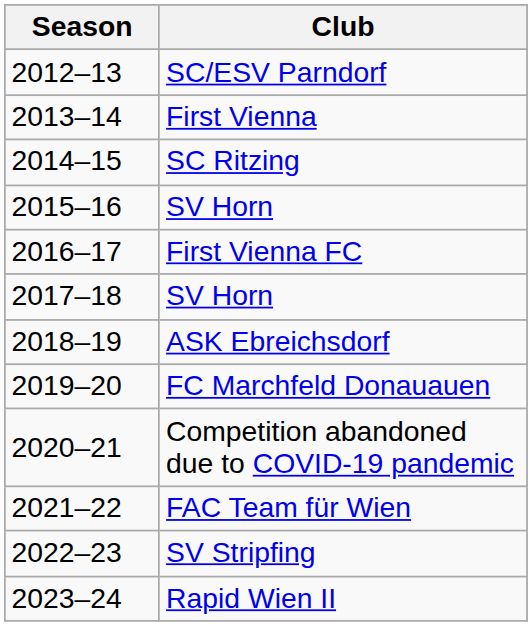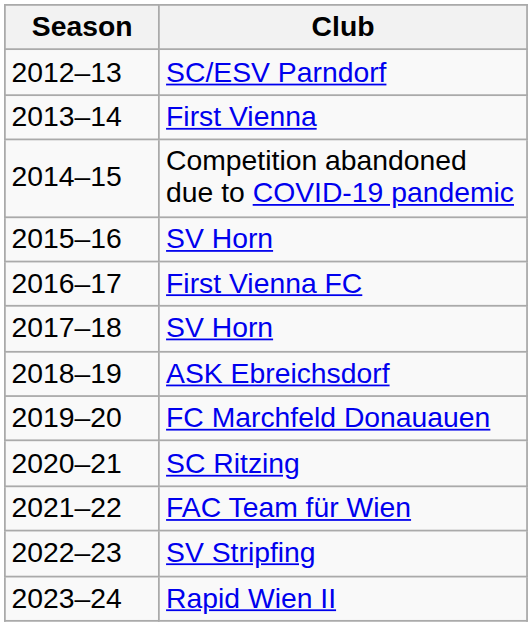(233, 161) SC Ritzing -> (340, 177) Competition abandoned due to COVID-19 pandemic
(340, 447) Competition abandoned due to COVID-19 pandemic -> (233, 463) SC Ritzing
